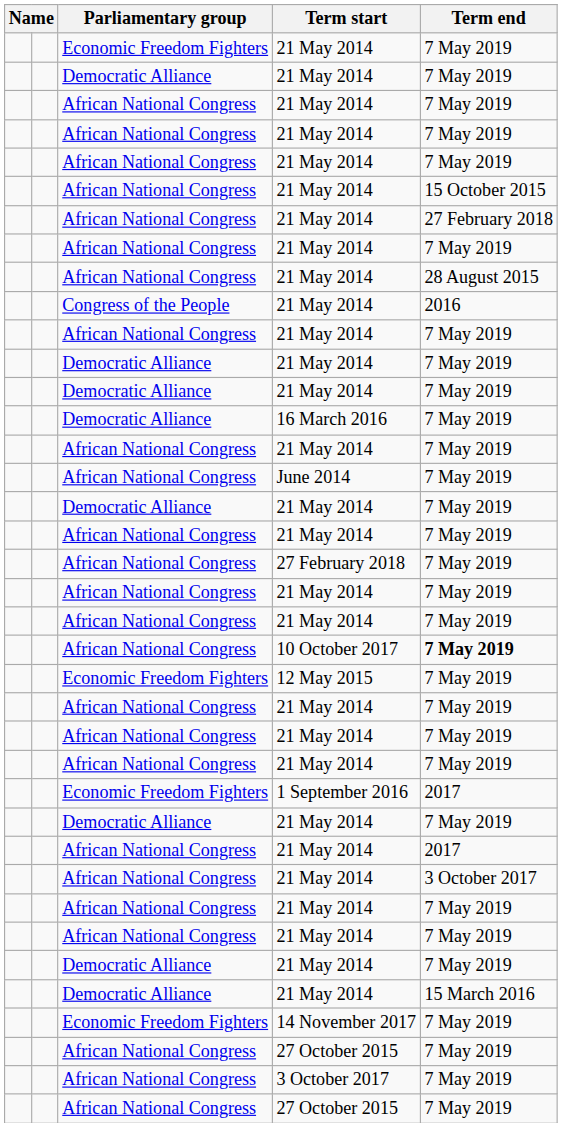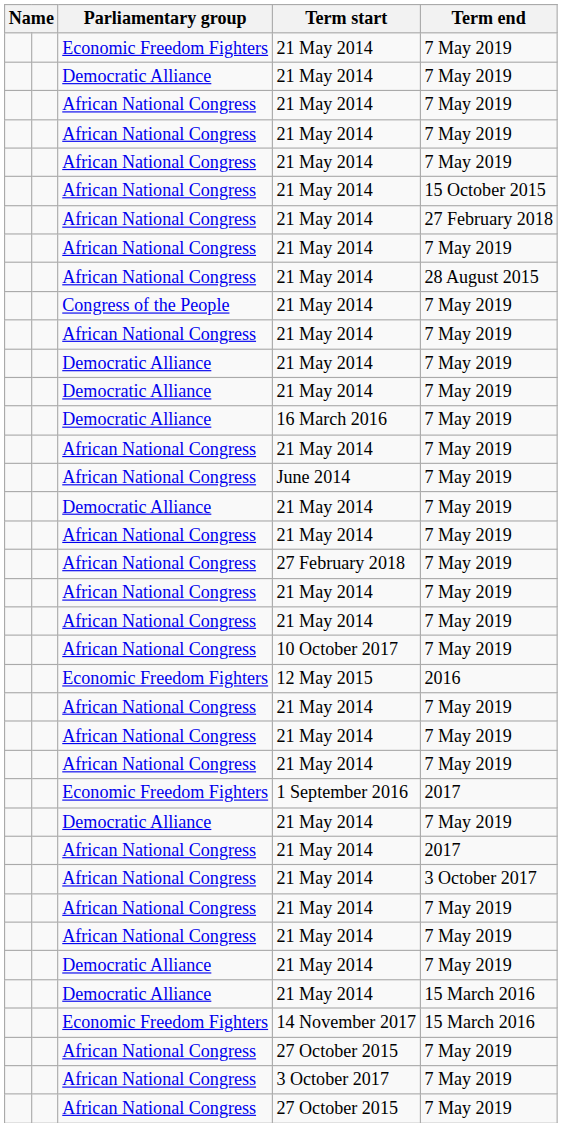(442, 305) 2016 -> (468, 305) 7 May 2019
(469, 649) bold -> (468, 649) normal
(468, 678) 7 May 2019 -> (442, 678) 2016
(468, 1022) 7 May 2019 -> (480, 1022) 15 March 2016
